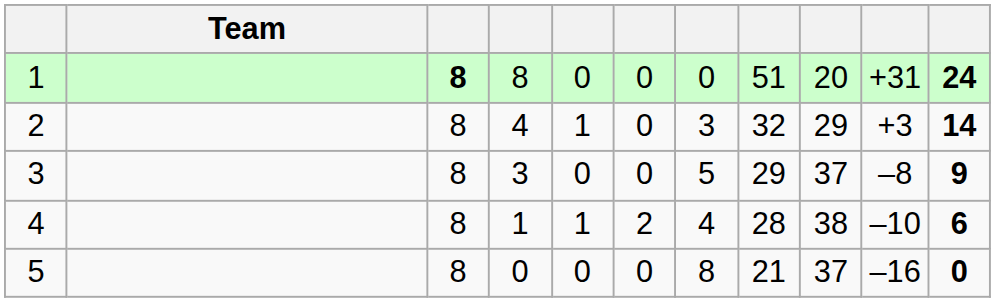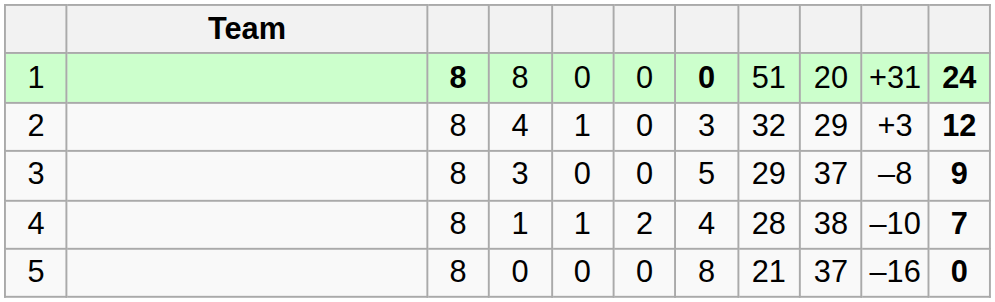(707, 77) normal -> (707, 77) bold
(959, 126) 14 -> (959, 126) 12
(959, 223) 6 -> (959, 223) 7
